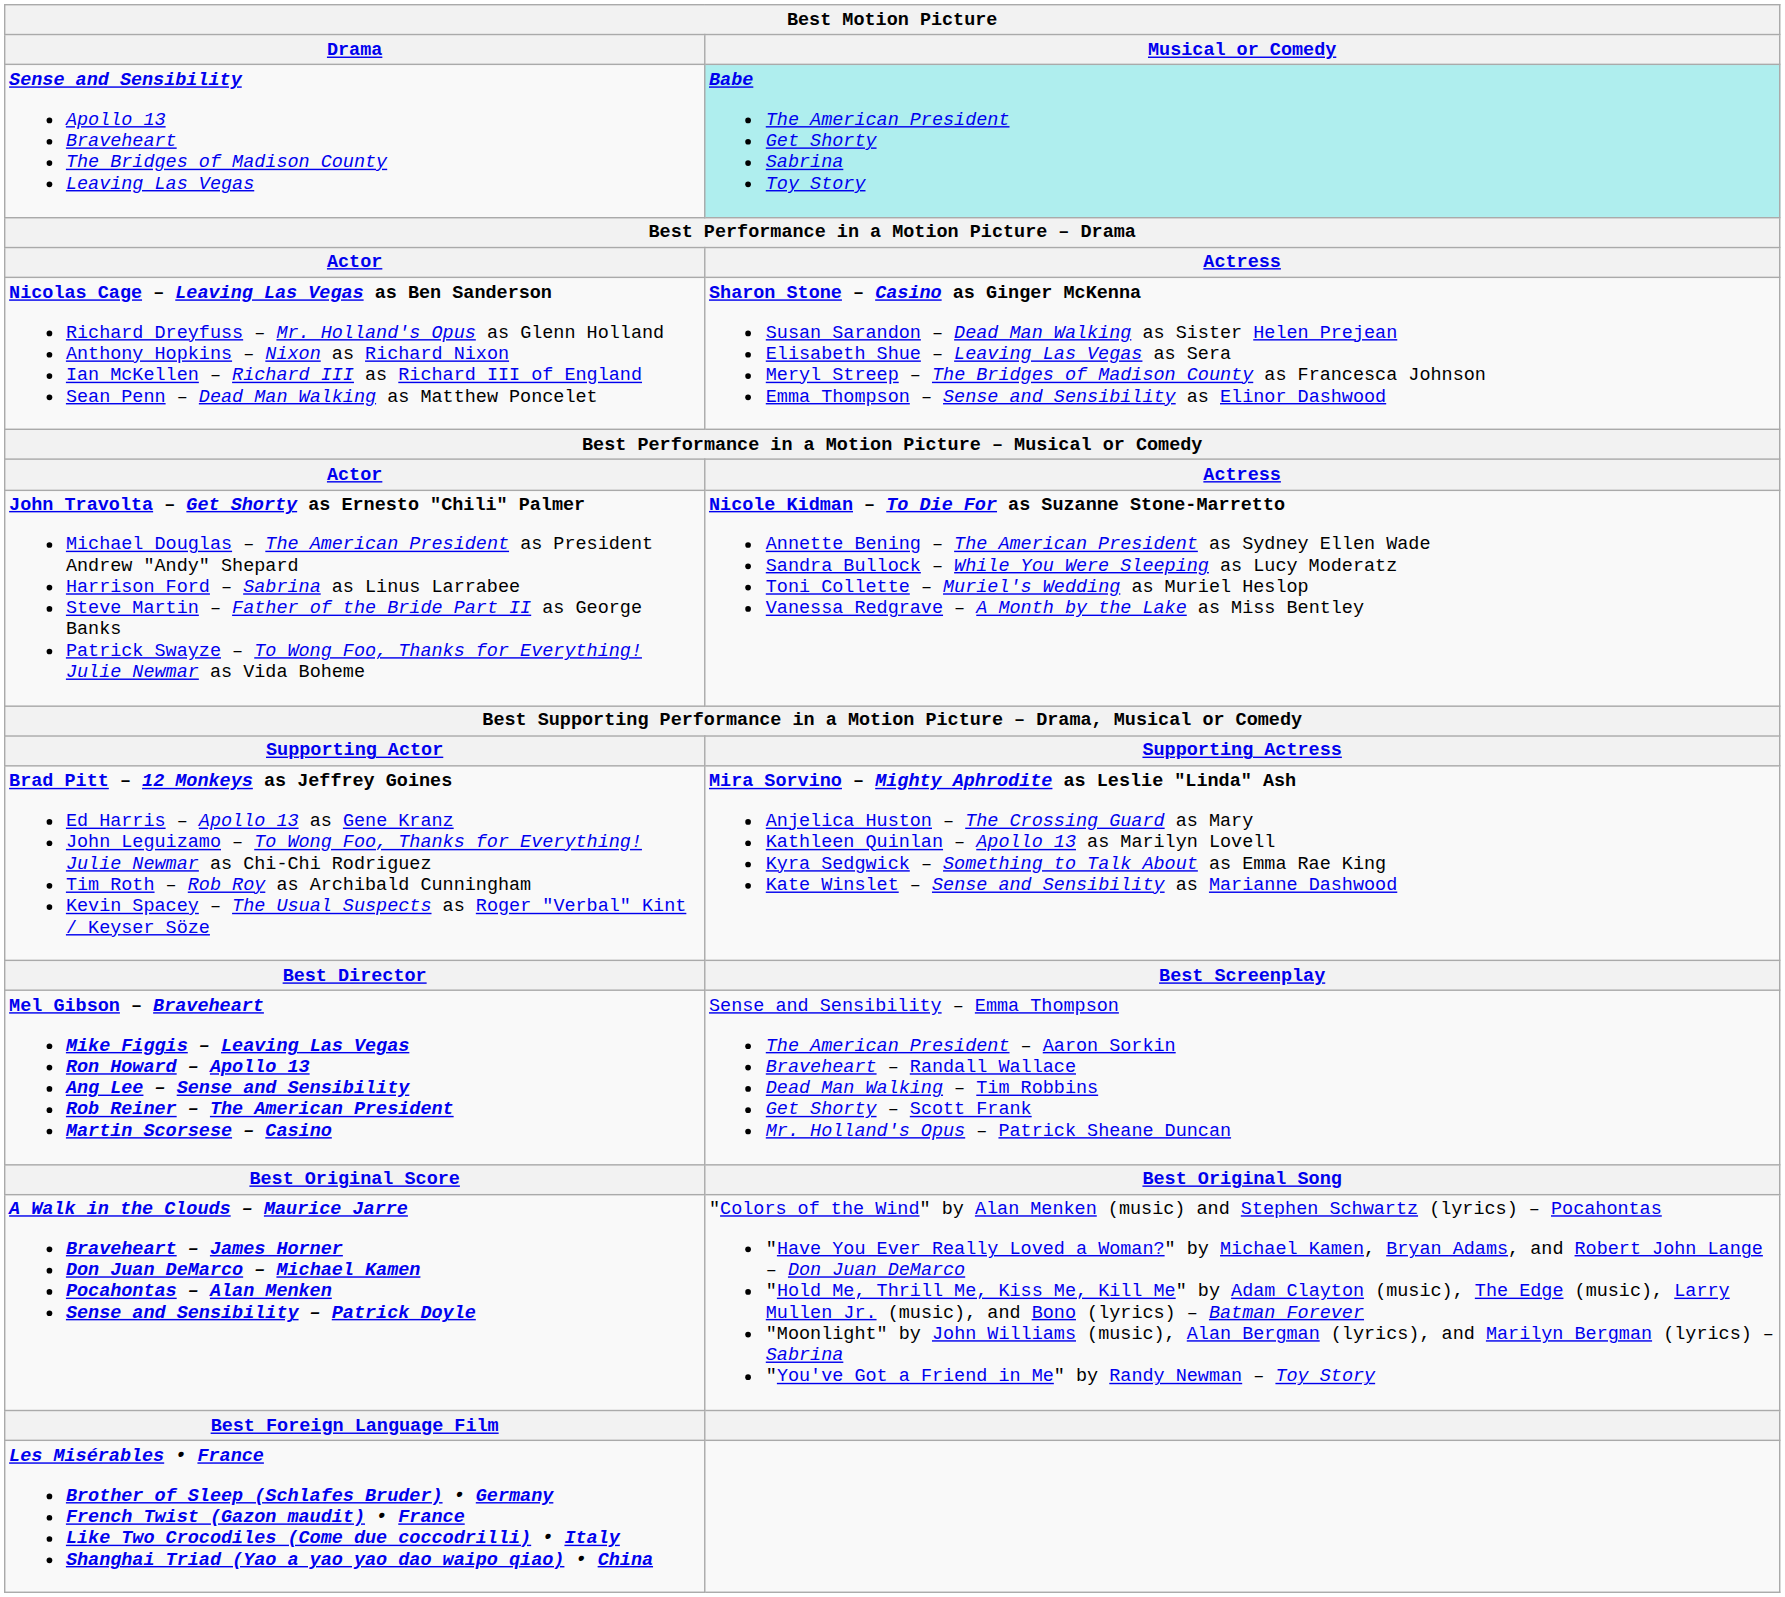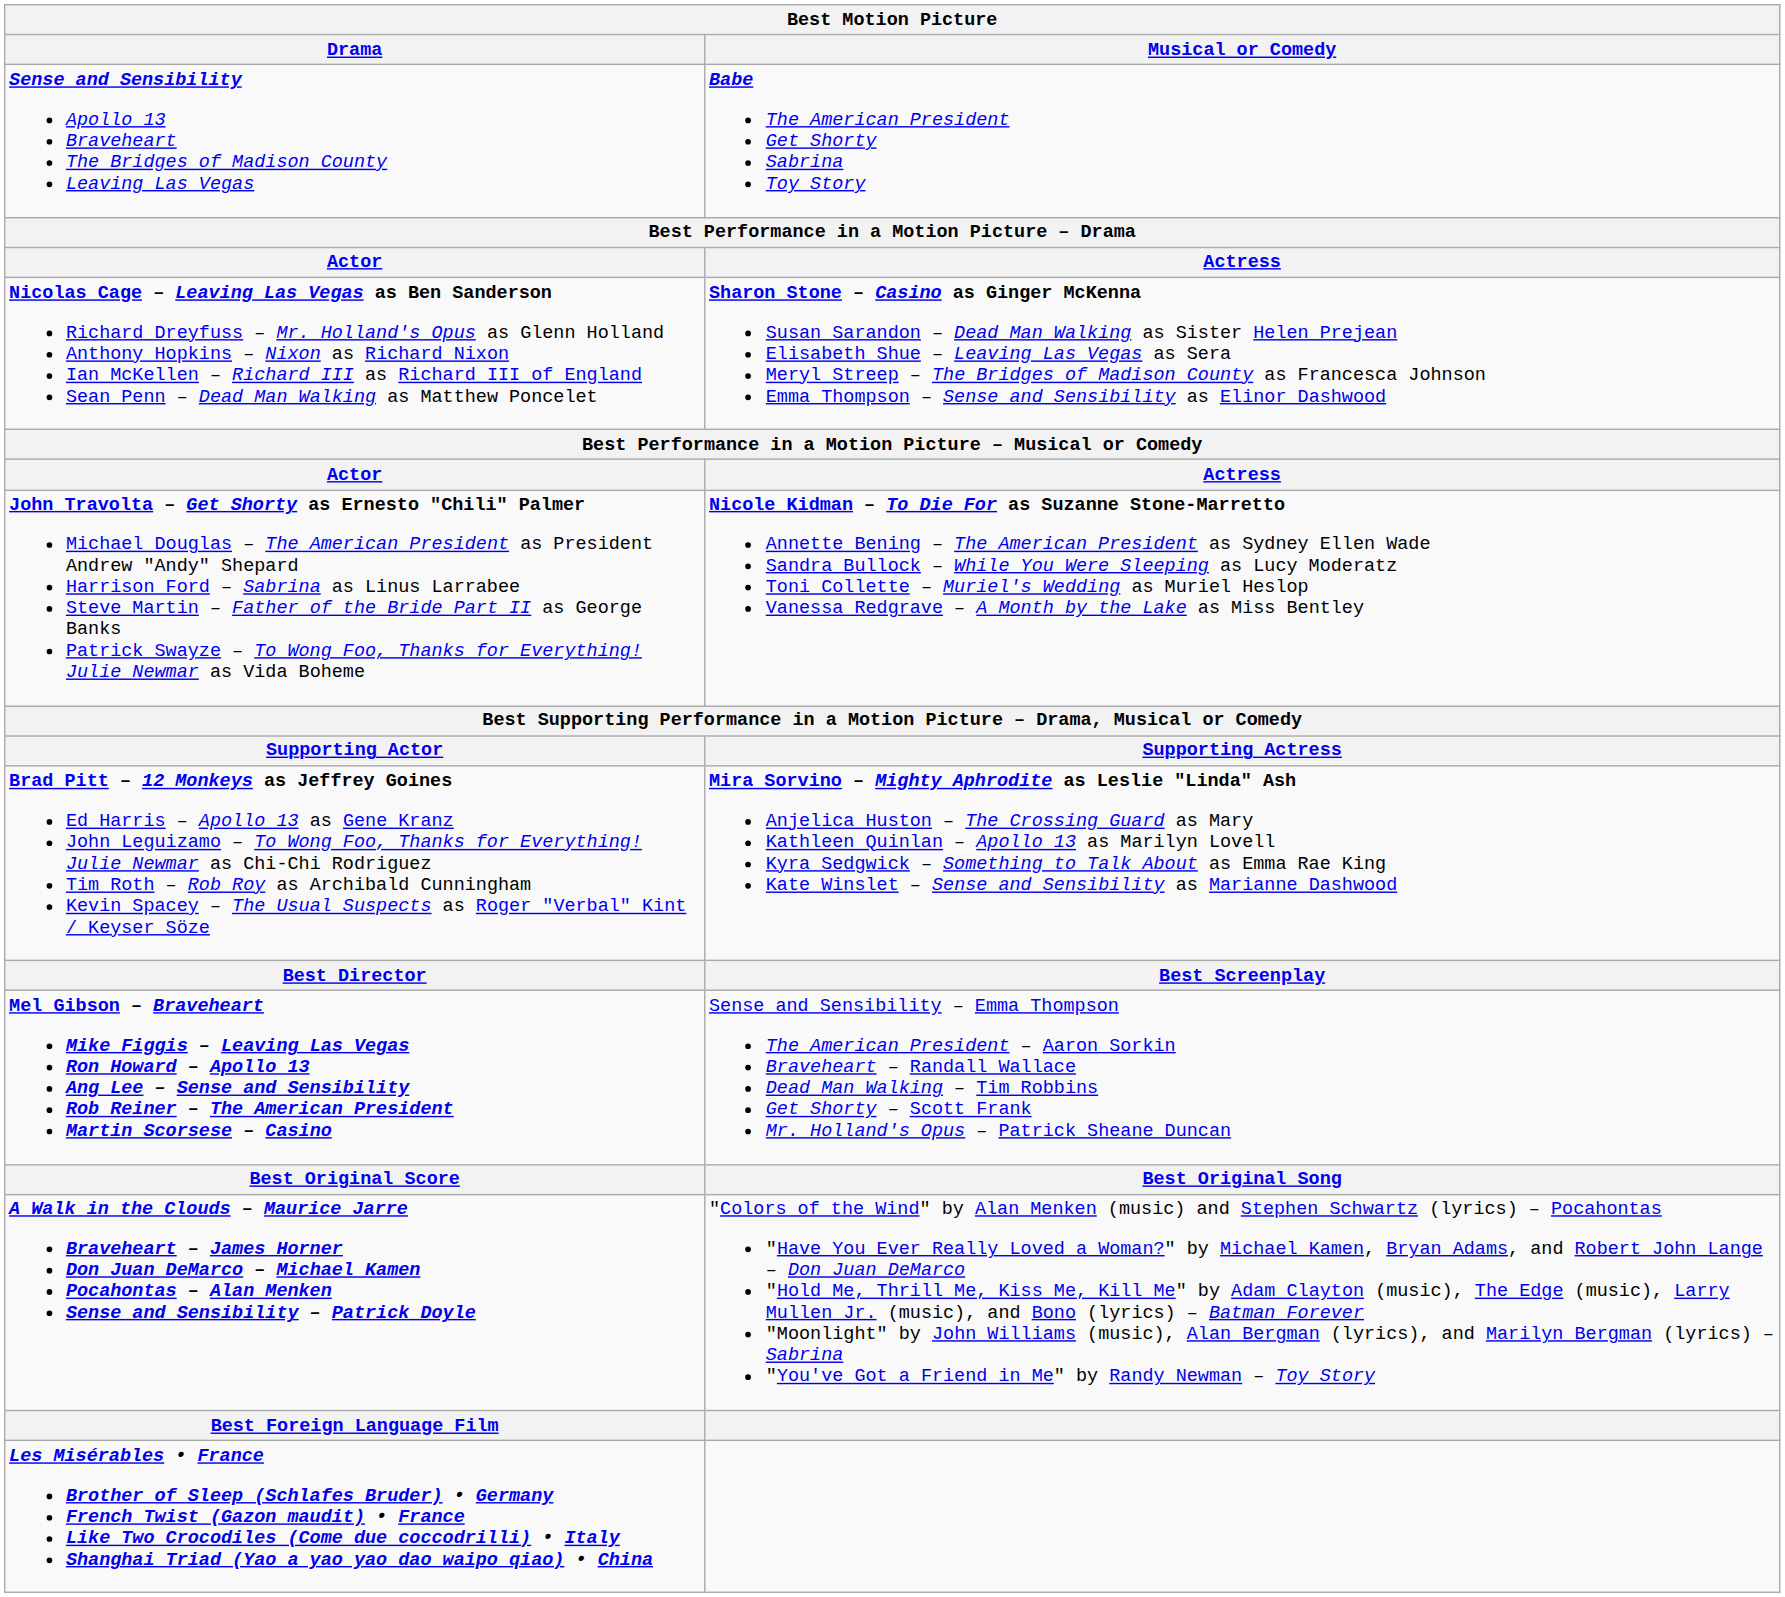(1242, 132) paleturquoise background -> (1242, 132) no background
